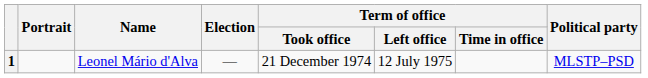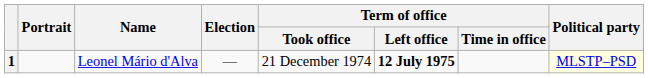(415, 61) normal -> (416, 61) bold
(594, 61) no background -> (596, 61) lightyellow background
